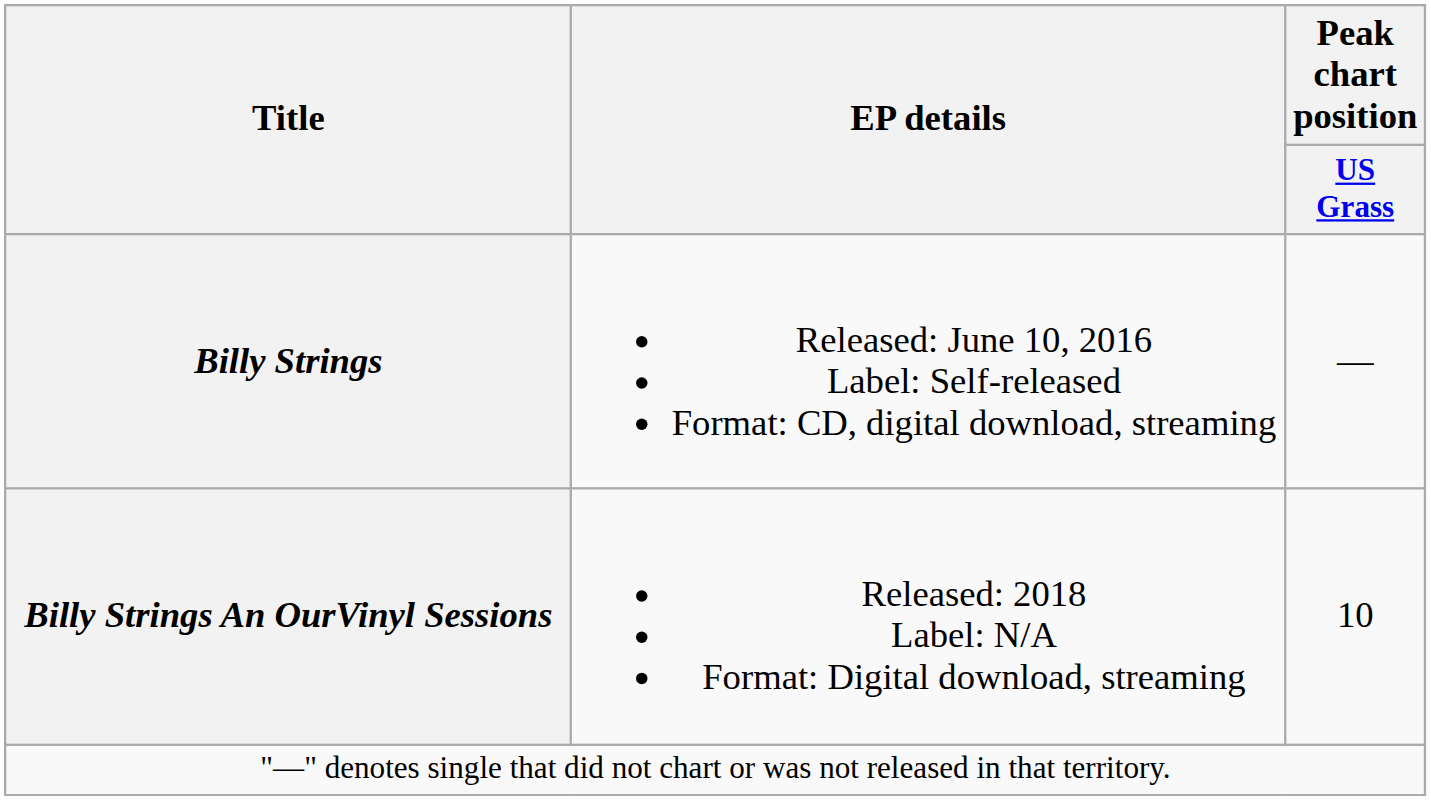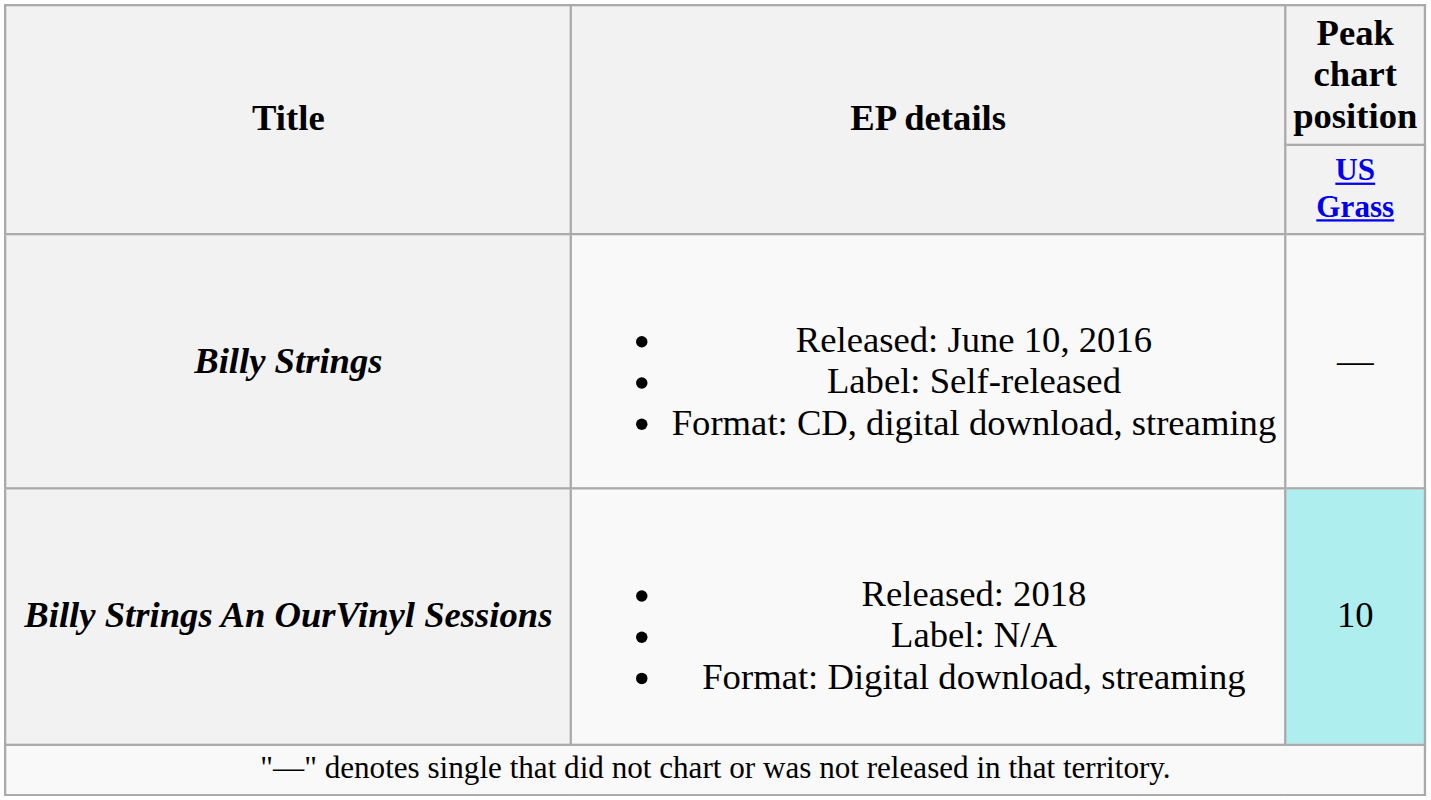(1355, 615) no background -> (1355, 615) paleturquoise background
